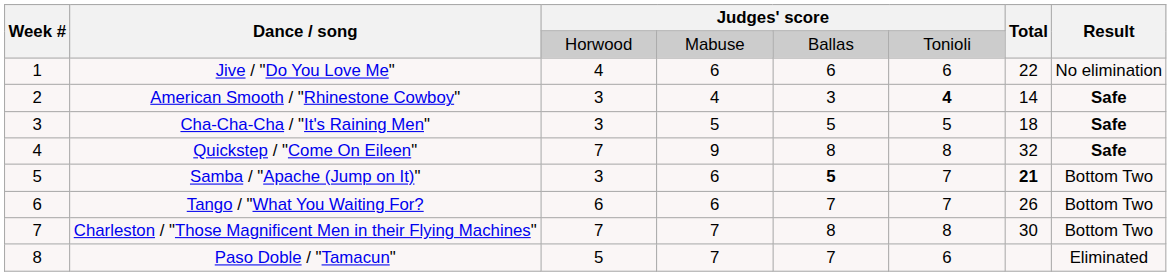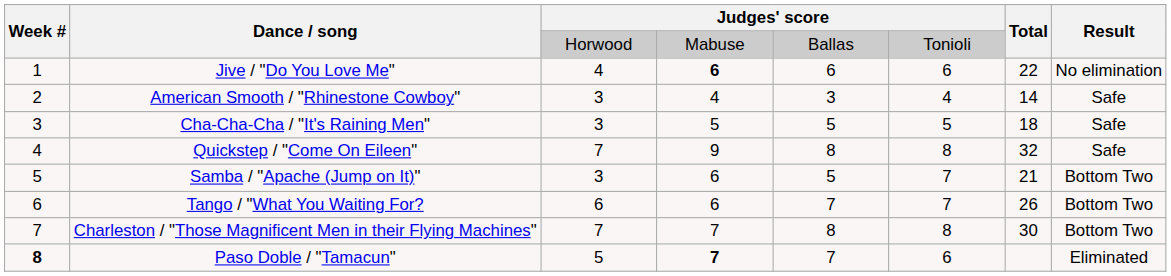(715, 71) normal -> (715, 71) bold
(947, 97) bold -> (947, 97) normal
(1109, 97) bold -> (1109, 97) normal
(1109, 124) bold -> (1109, 124) normal
(1109, 151) bold -> (1109, 151) normal
(831, 177) bold -> (831, 177) normal
(1028, 177) bold -> (1028, 177) normal
(37, 257) normal -> (37, 257) bold
(715, 257) normal -> (715, 257) bold
